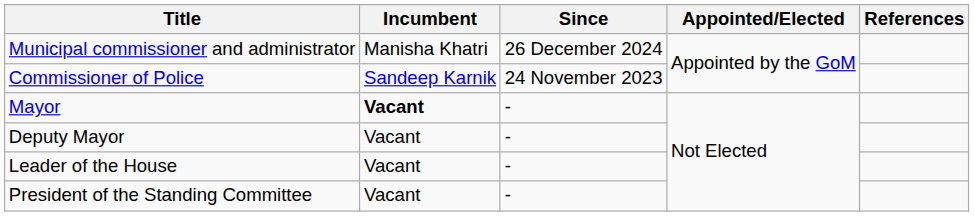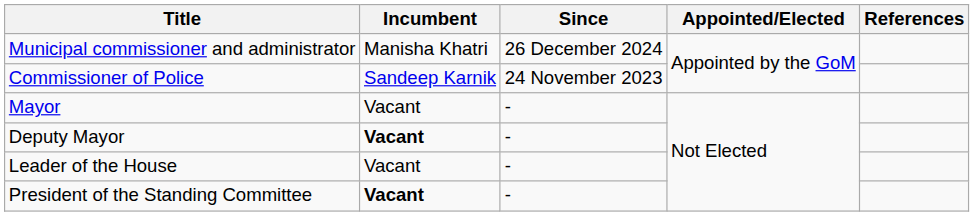(394, 107) bold -> (392, 107) normal
(392, 136) normal -> (394, 136) bold
(392, 195) normal -> (394, 195) bold
